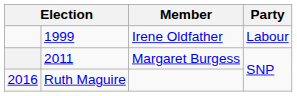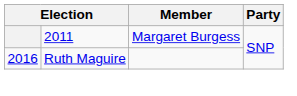- row: (177, 36)
